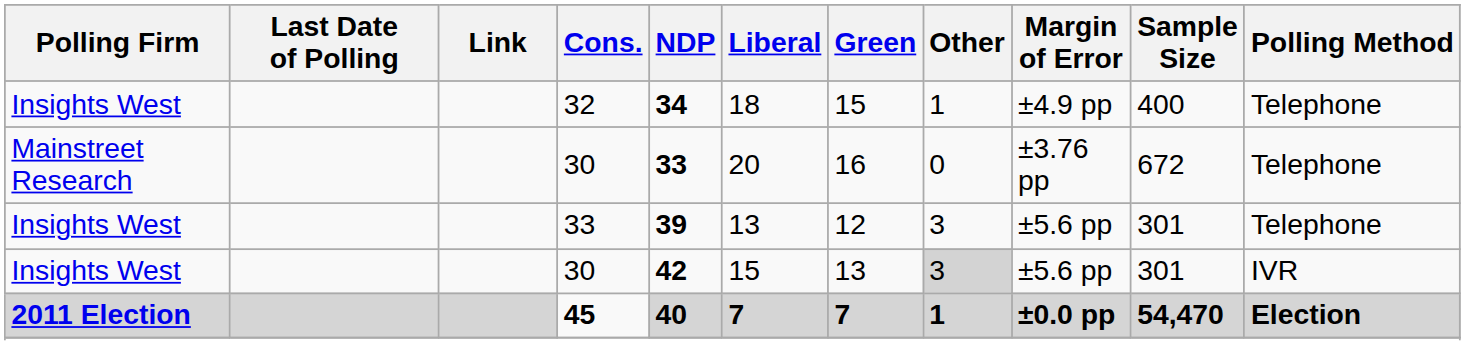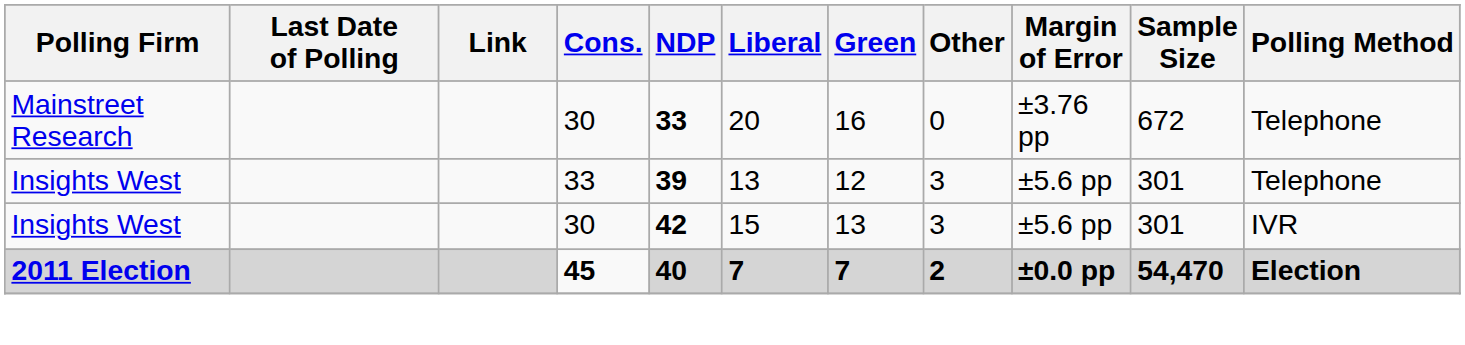- row: (96, 103)
(937, 270) lightgrey background -> (937, 225) no background
(937, 315) 1 -> (937, 270) 2
